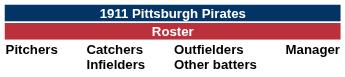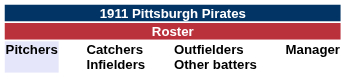(32, 50) no background -> (32, 50) lavender background
